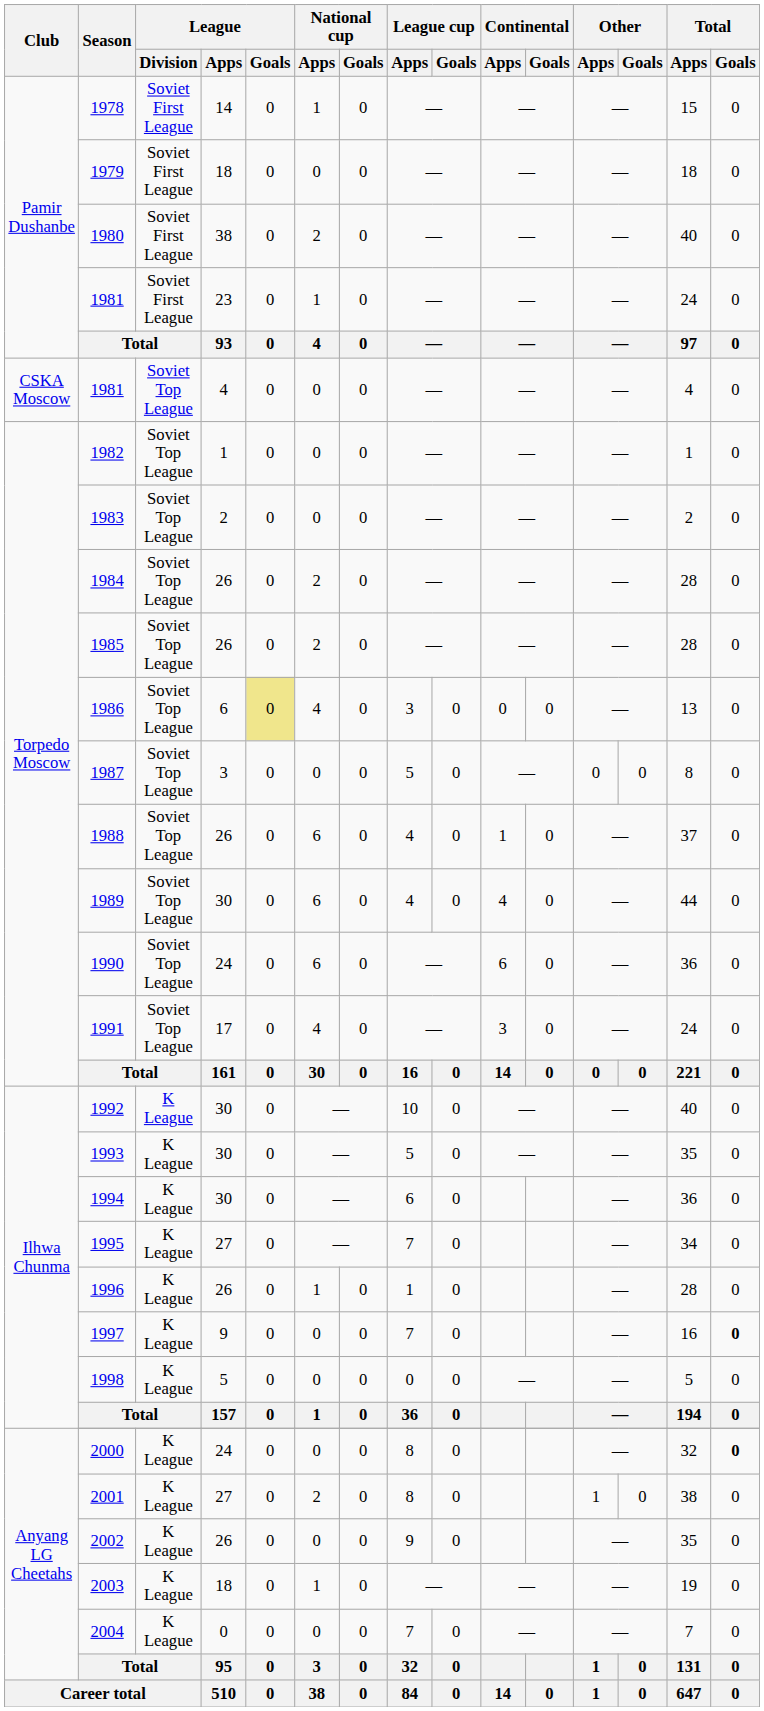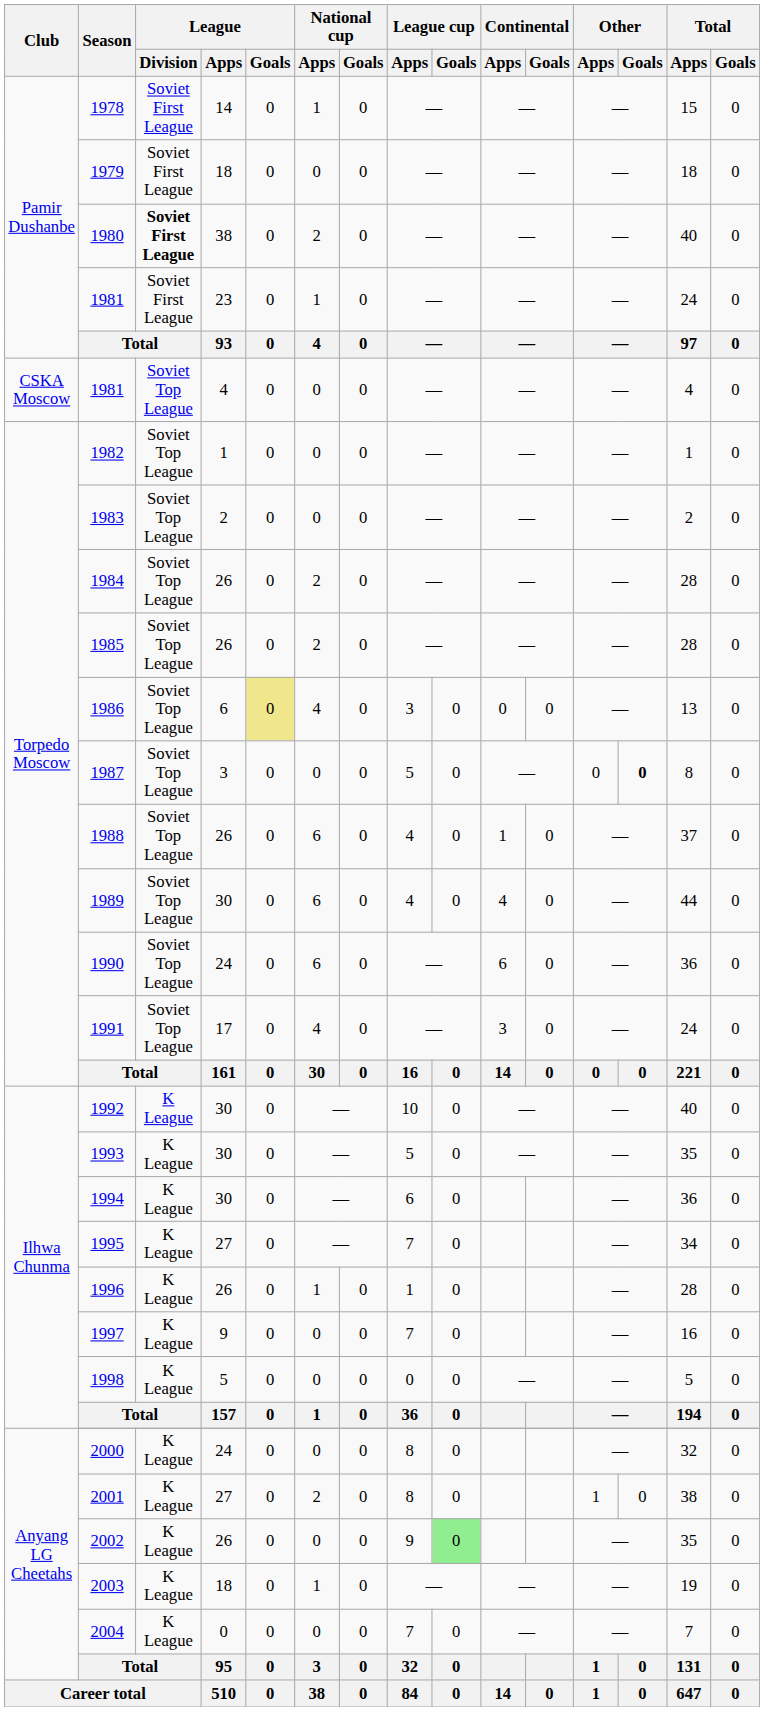(168, 235) normal -> (168, 235) bold
(642, 772) normal -> (642, 772) bold
(735, 1334) bold -> (735, 1334) normal
(735, 1450) bold -> (735, 1450) normal
(456, 1541) no background -> (456, 1541) lightgreen background
